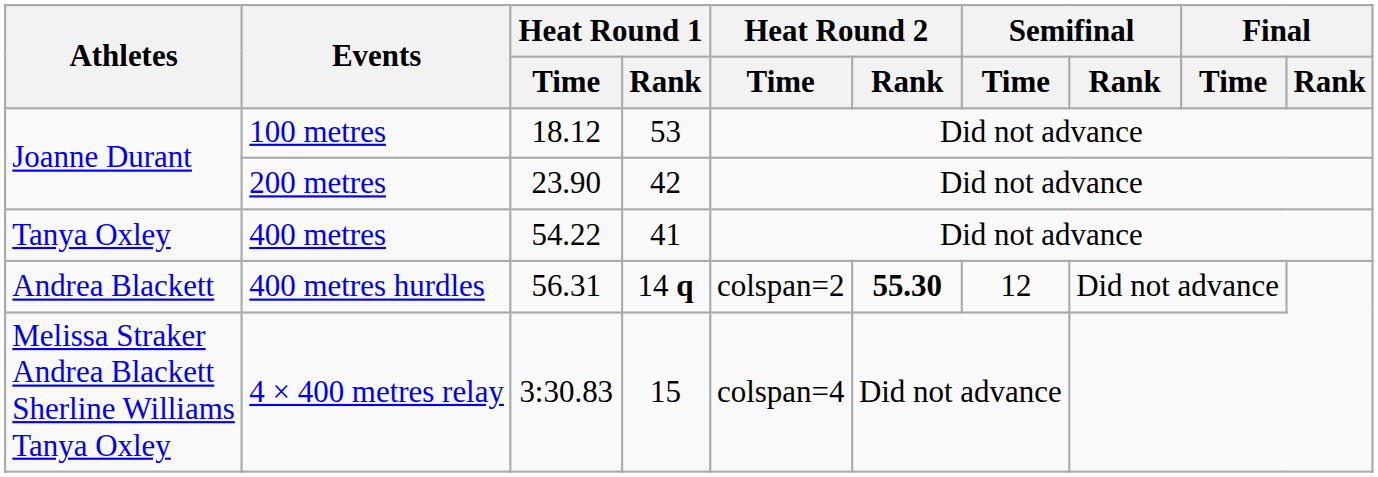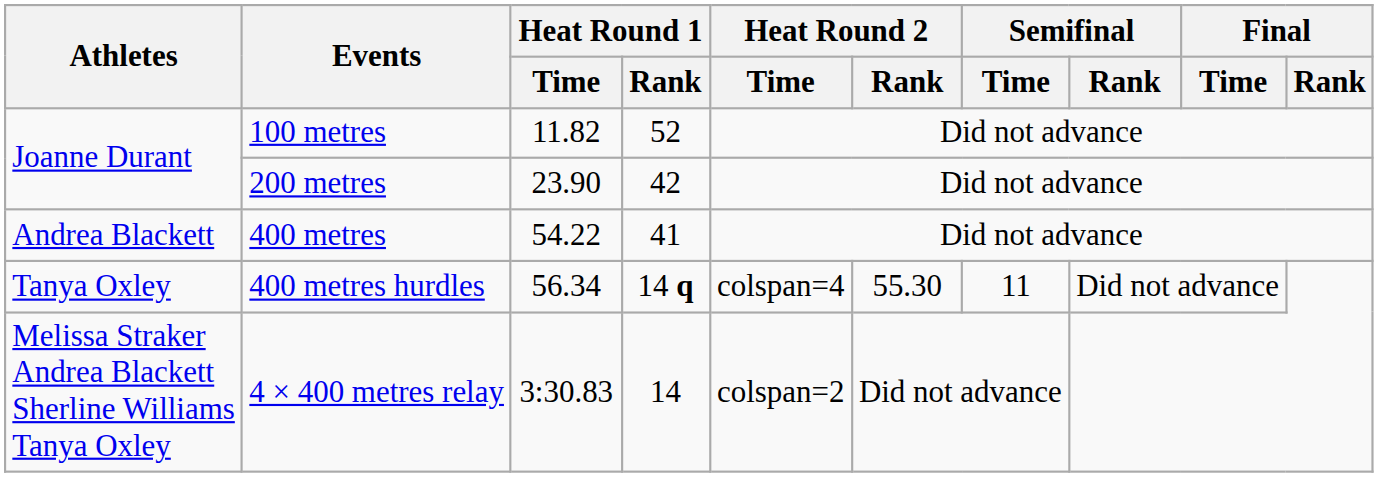(566, 132) 18.12 -> (566, 132) 11.82
(665, 132) 53 -> (665, 132) 52
(92, 234) Tanya Oxley -> (113, 234) Andrea Blackett
(113, 285) Andrea Blackett -> (92, 285) Tanya Oxley
(566, 285) 56.31 -> (566, 285) 56.34
(781, 285) colspan=2 -> (781, 285) colspan=4
(907, 285) bold -> (907, 285) normal
(1016, 285) 12 -> (1016, 285) 11
(665, 391) 15 -> (665, 391) 14
(781, 391) colspan=4 -> (781, 391) colspan=2
